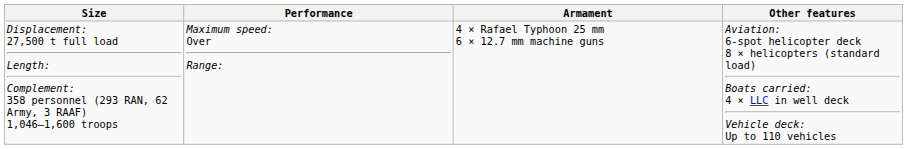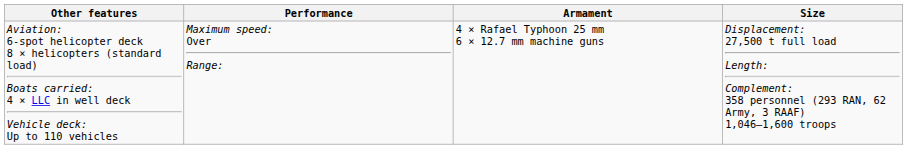columns swapped: (94, 13) <-> (812, 13)
